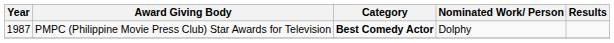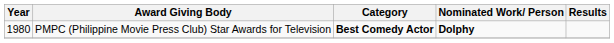(19, 29) 1987 -> (19, 29) 1980
(455, 29) normal -> (456, 29) bold
